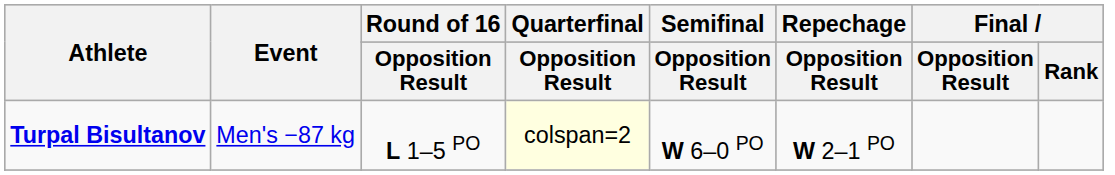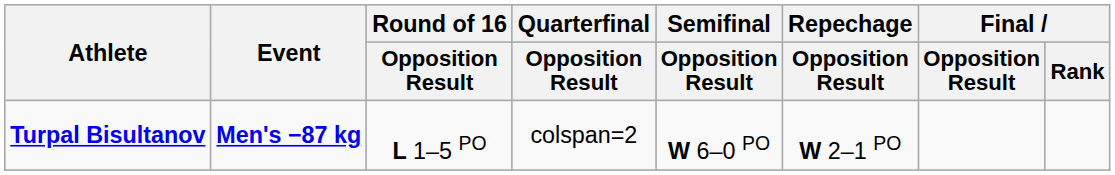(286, 136) normal -> (289, 136) bold
(578, 136) lightyellow background -> (584, 136) no background
